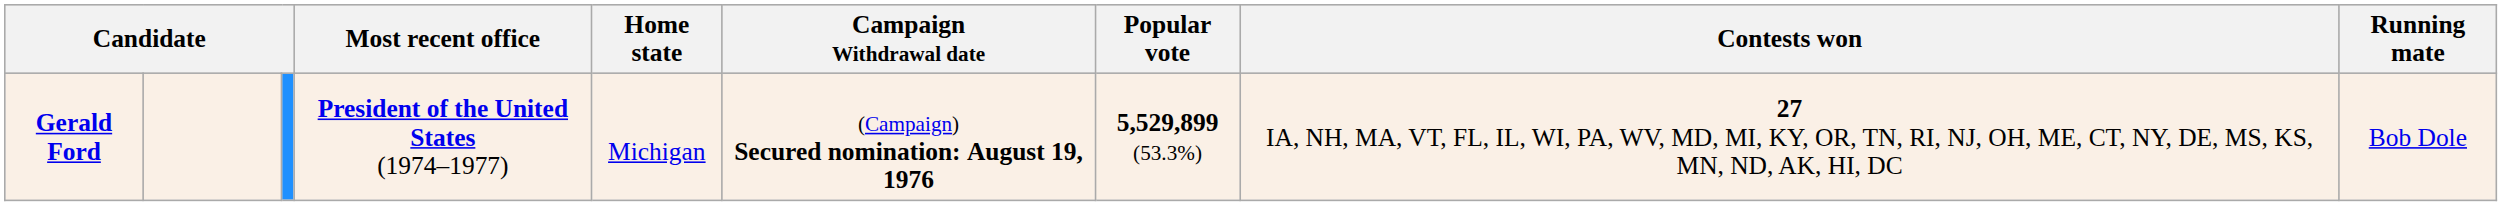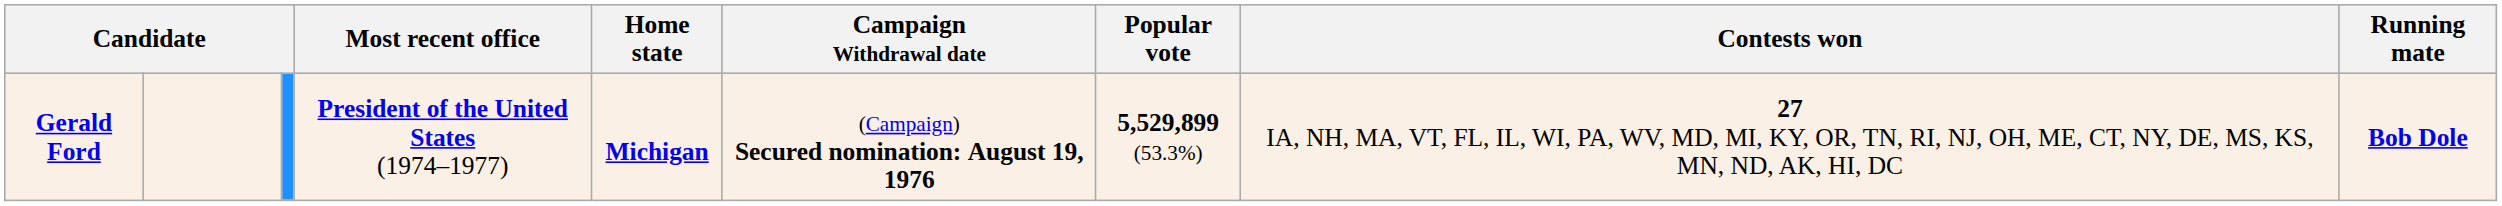(657, 150) normal -> (657, 150) bold
(2418, 136) normal -> (2418, 136) bold
